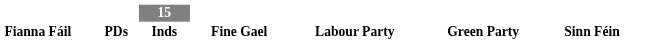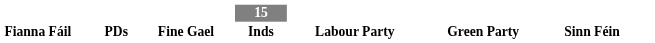columns swapped: (164, 13) <-> (239, 13)
